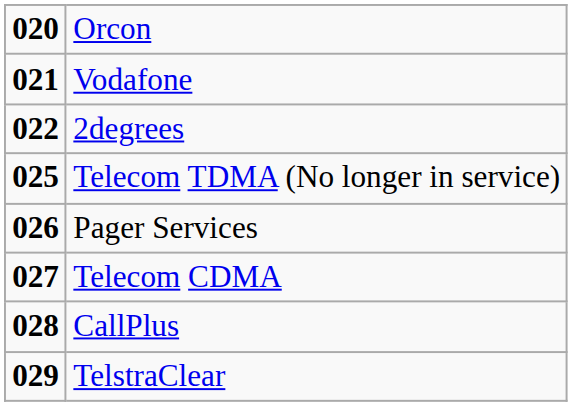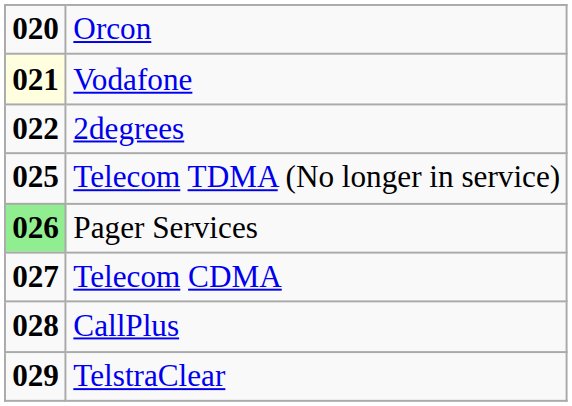(36, 78) no background -> (36, 78) lightyellow background
(36, 227) no background -> (36, 227) lightgreen background
